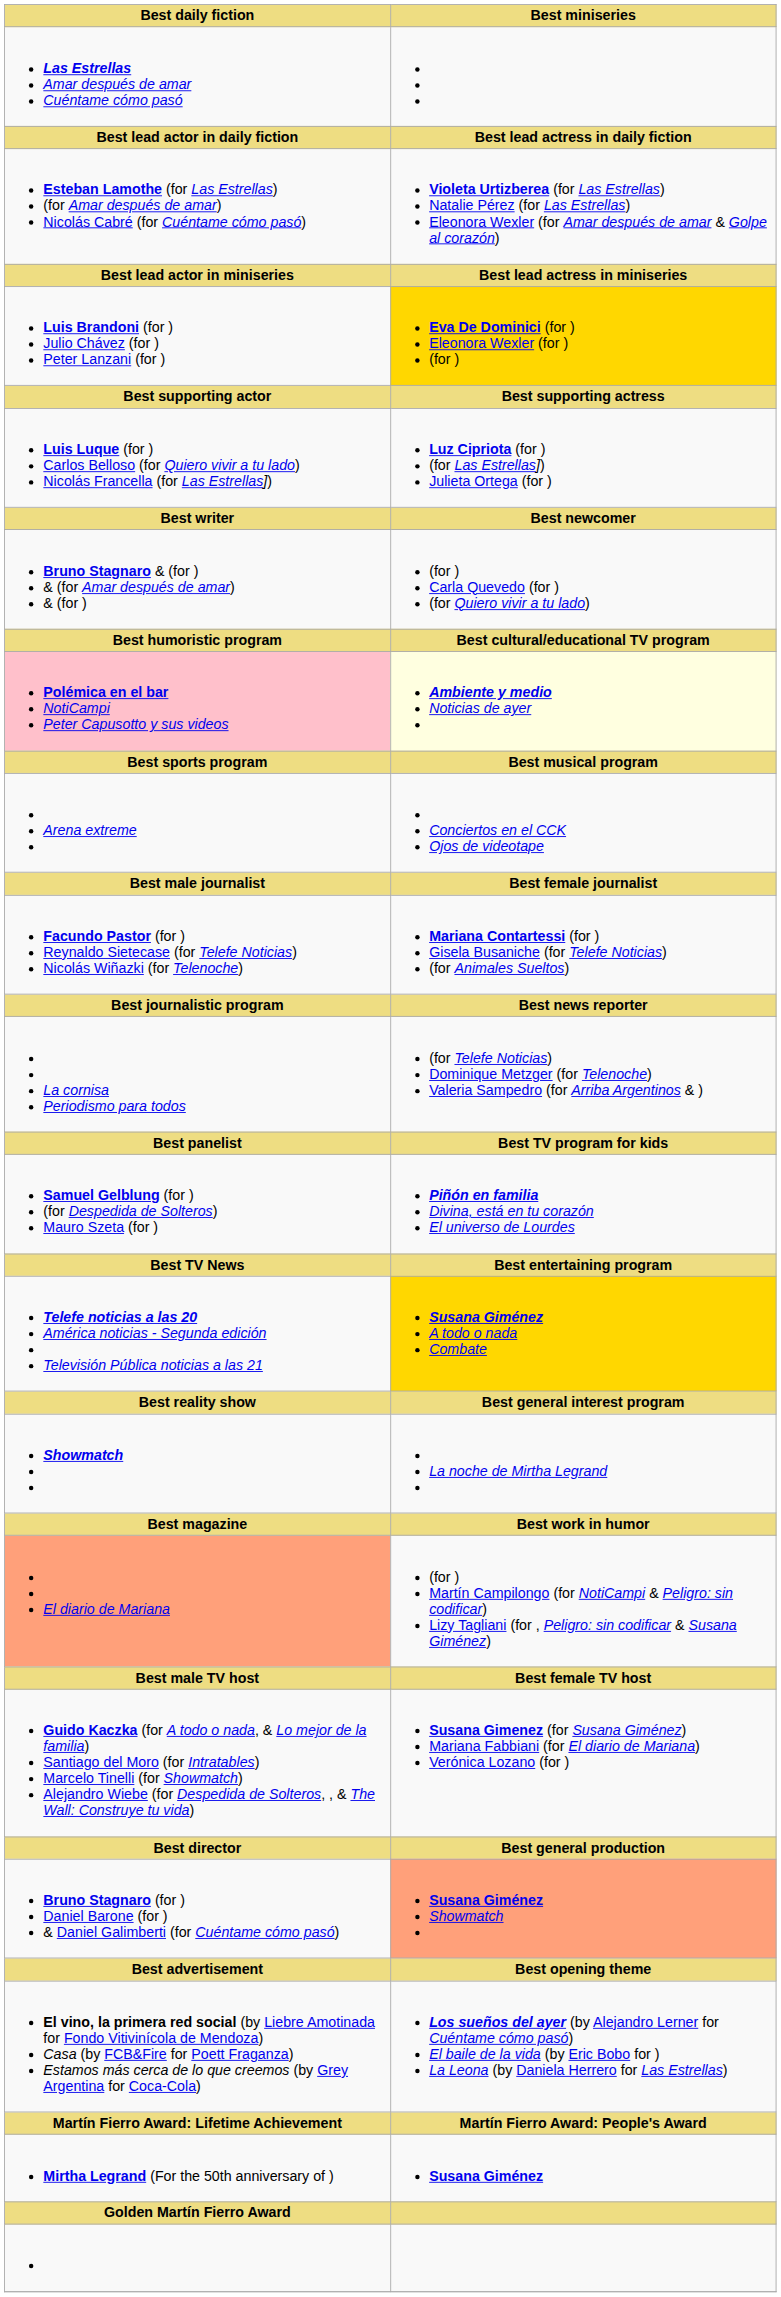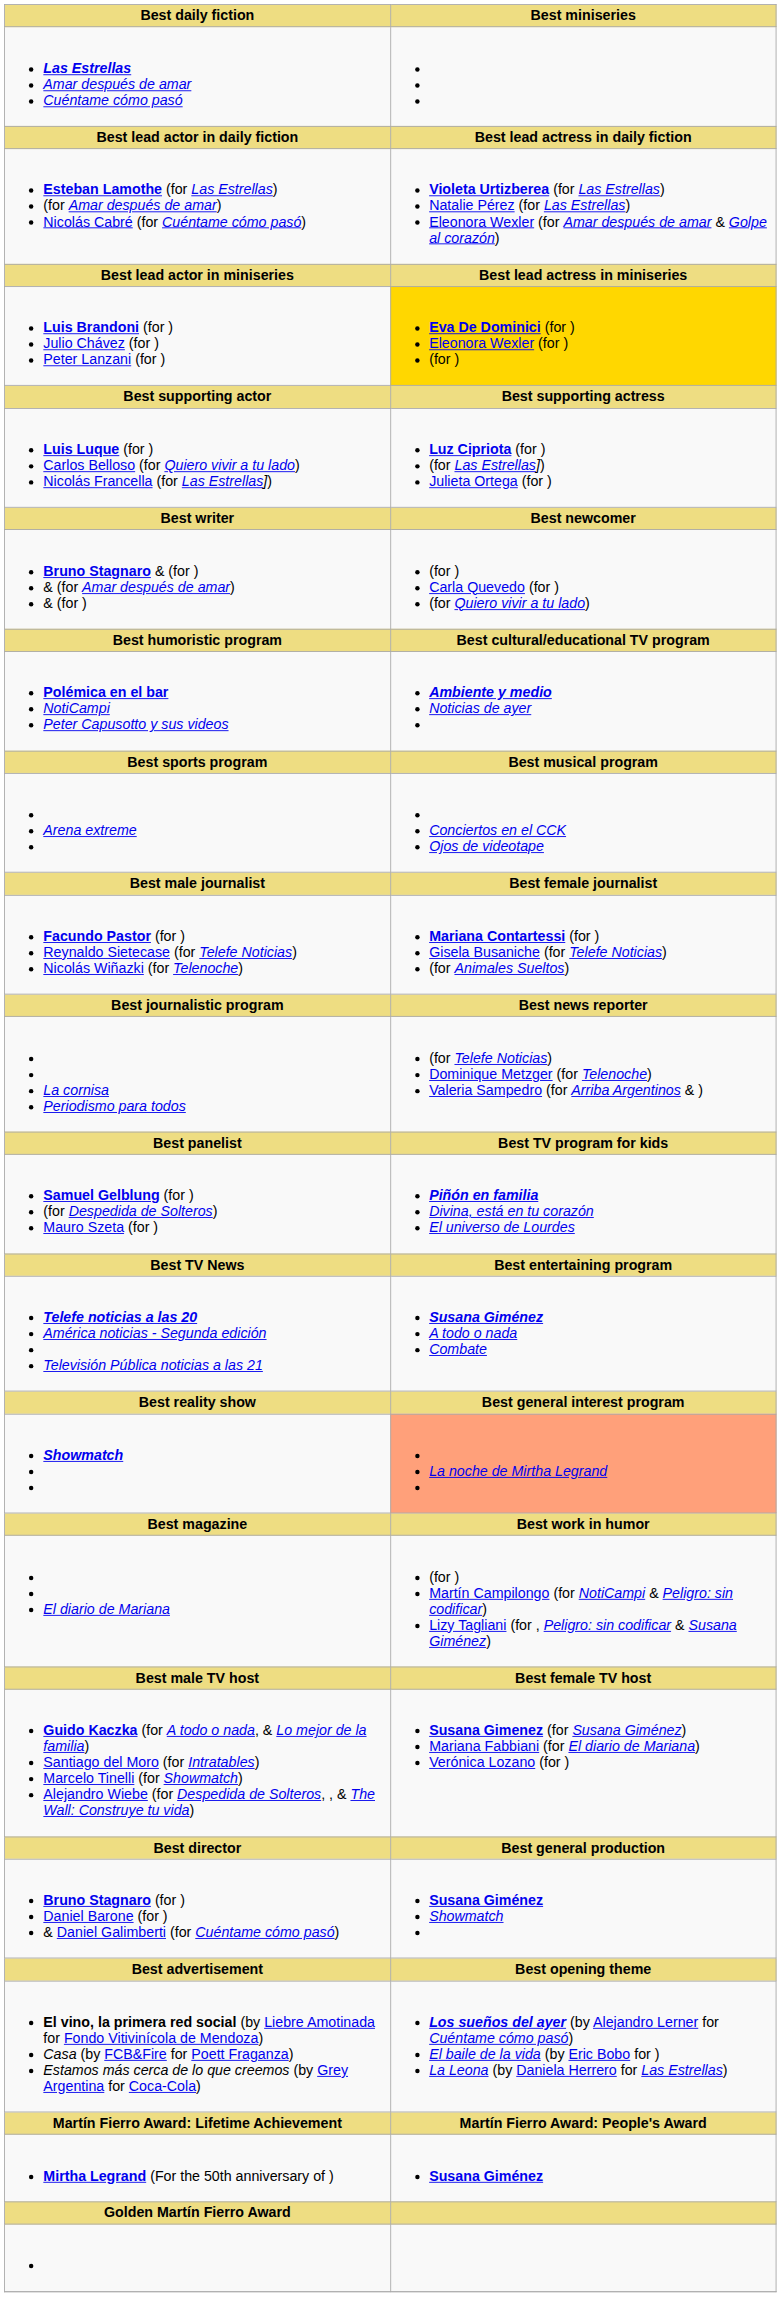(197, 709) pink background -> (197, 709) no background
(583, 709) lightyellow background -> (583, 709) no background
(583, 1334) gold background -> (583, 1334) no background
(583, 1471) no background -> (583, 1471) lightsalmon background
(197, 1593) lightsalmon background -> (197, 1593) no background
(583, 1917) lightsalmon background -> (583, 1917) no background
